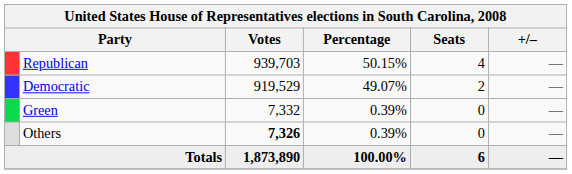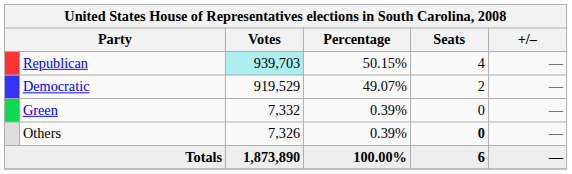(277, 63) no background -> (277, 63) paleturquoise background
(284, 134) bold -> (284, 134) normal
(481, 134) normal -> (481, 134) bold
